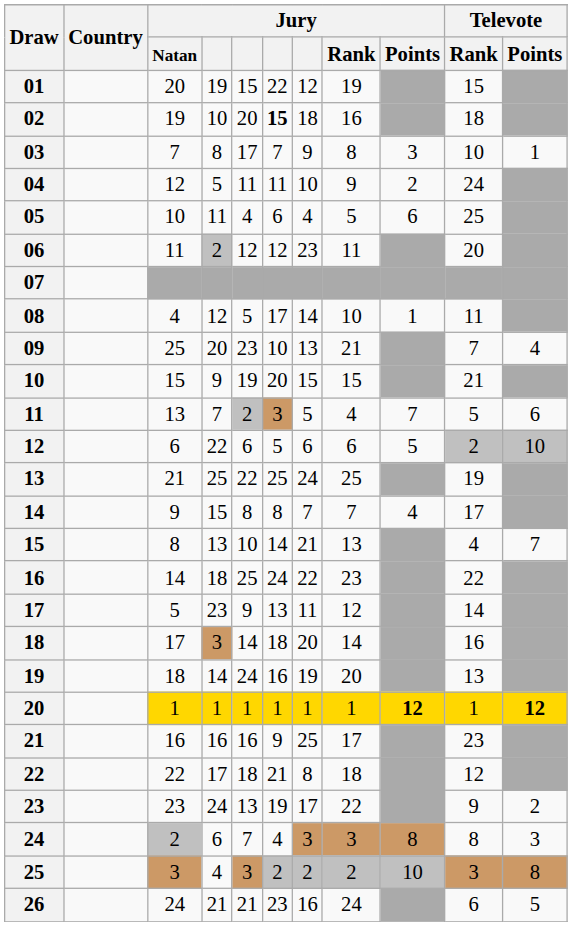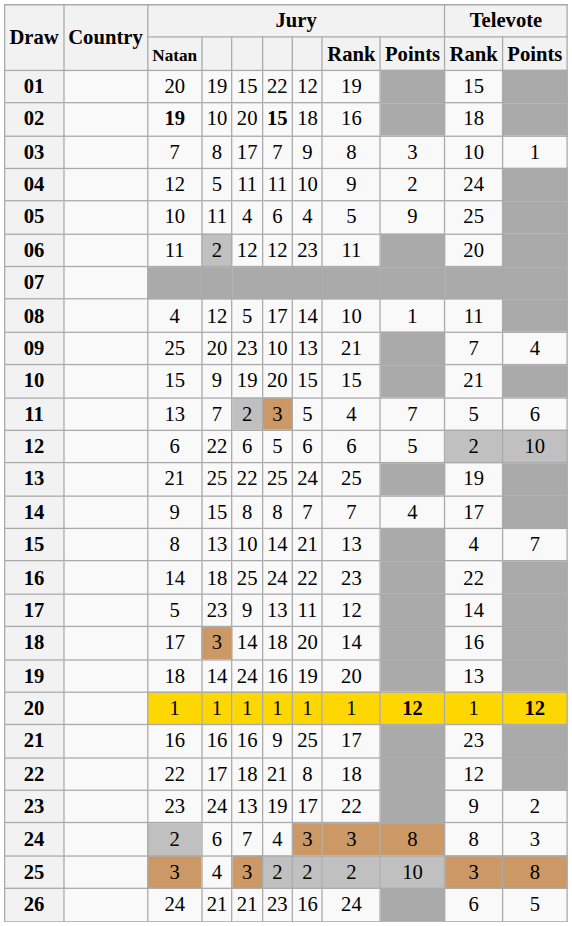(175, 119) normal -> (175, 119) bold
(413, 217) 6 -> (413, 217) 9
